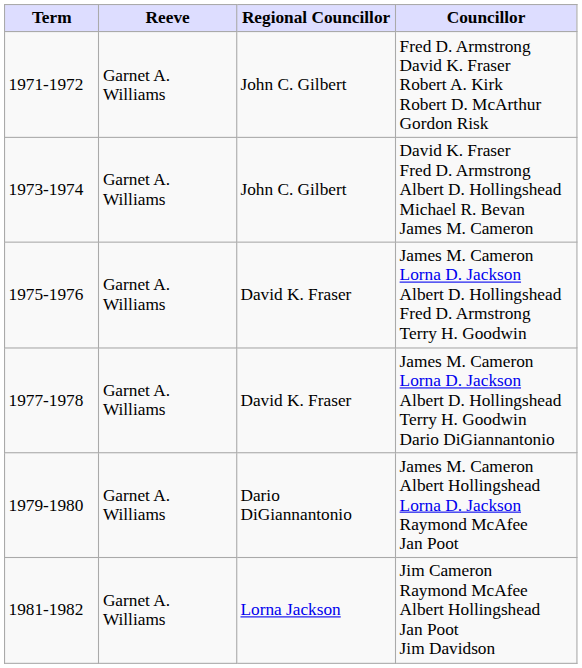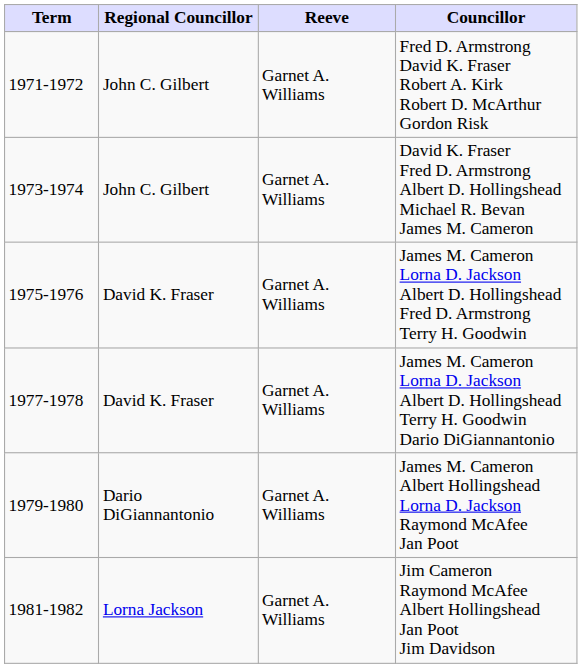columns swapped: (168, 18) <-> (316, 18)
